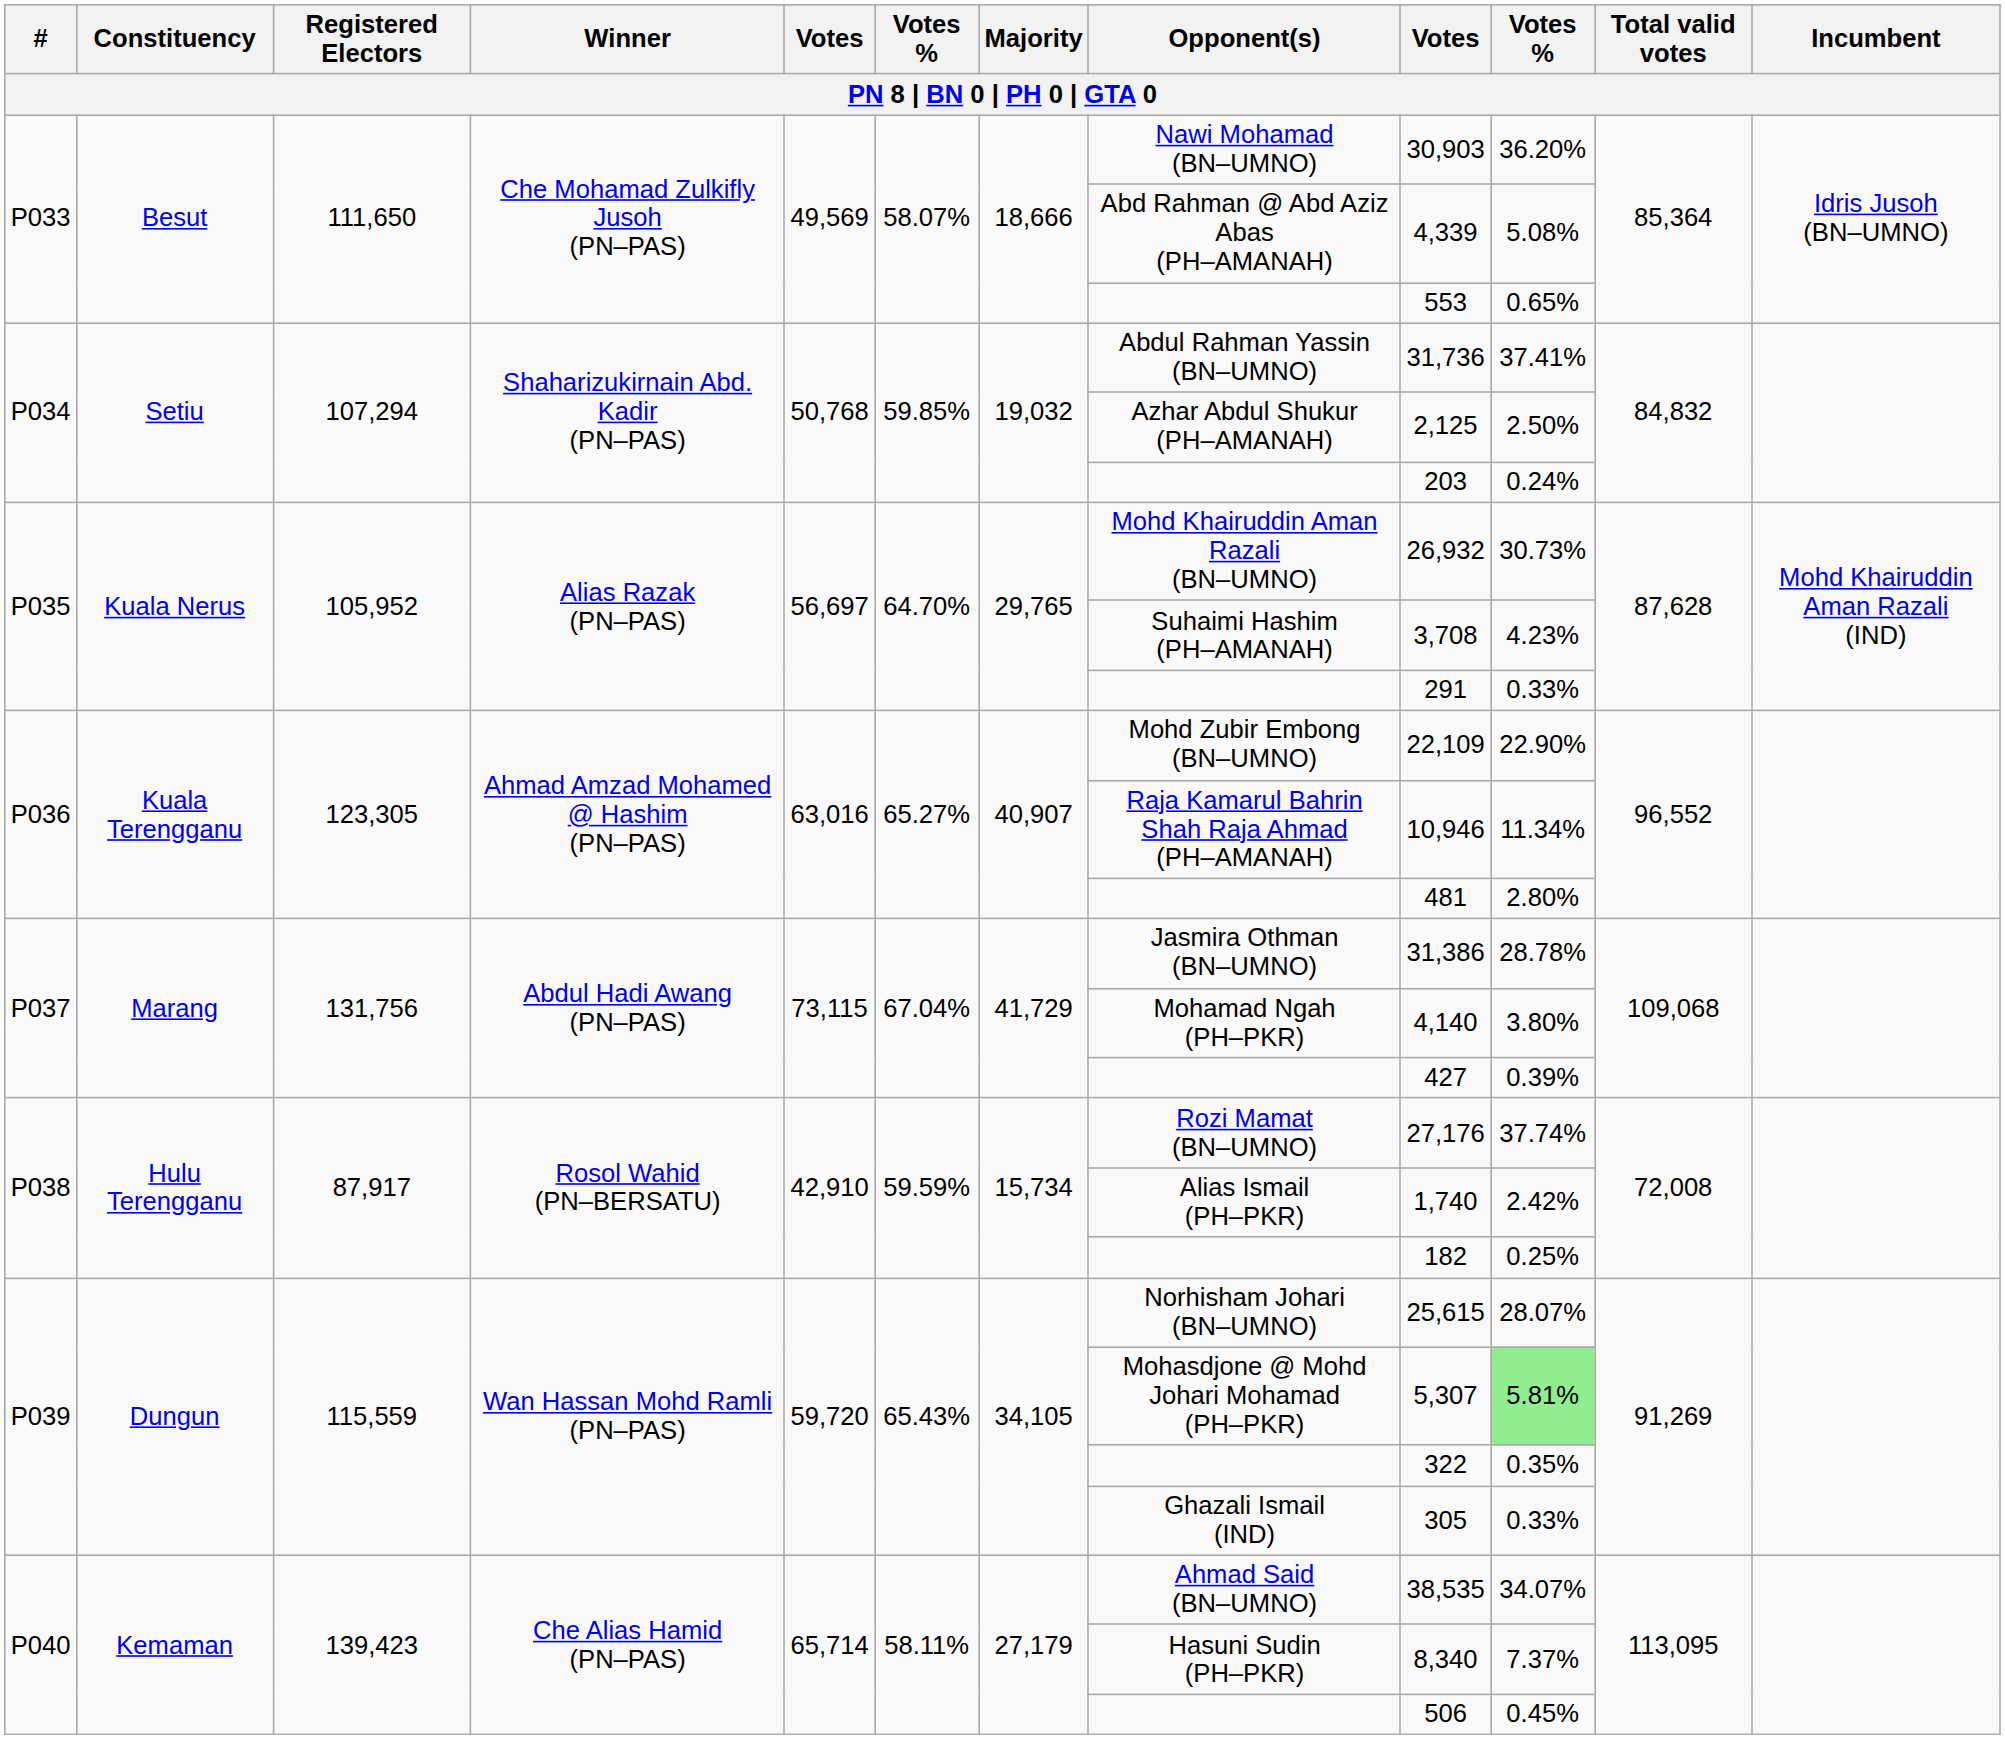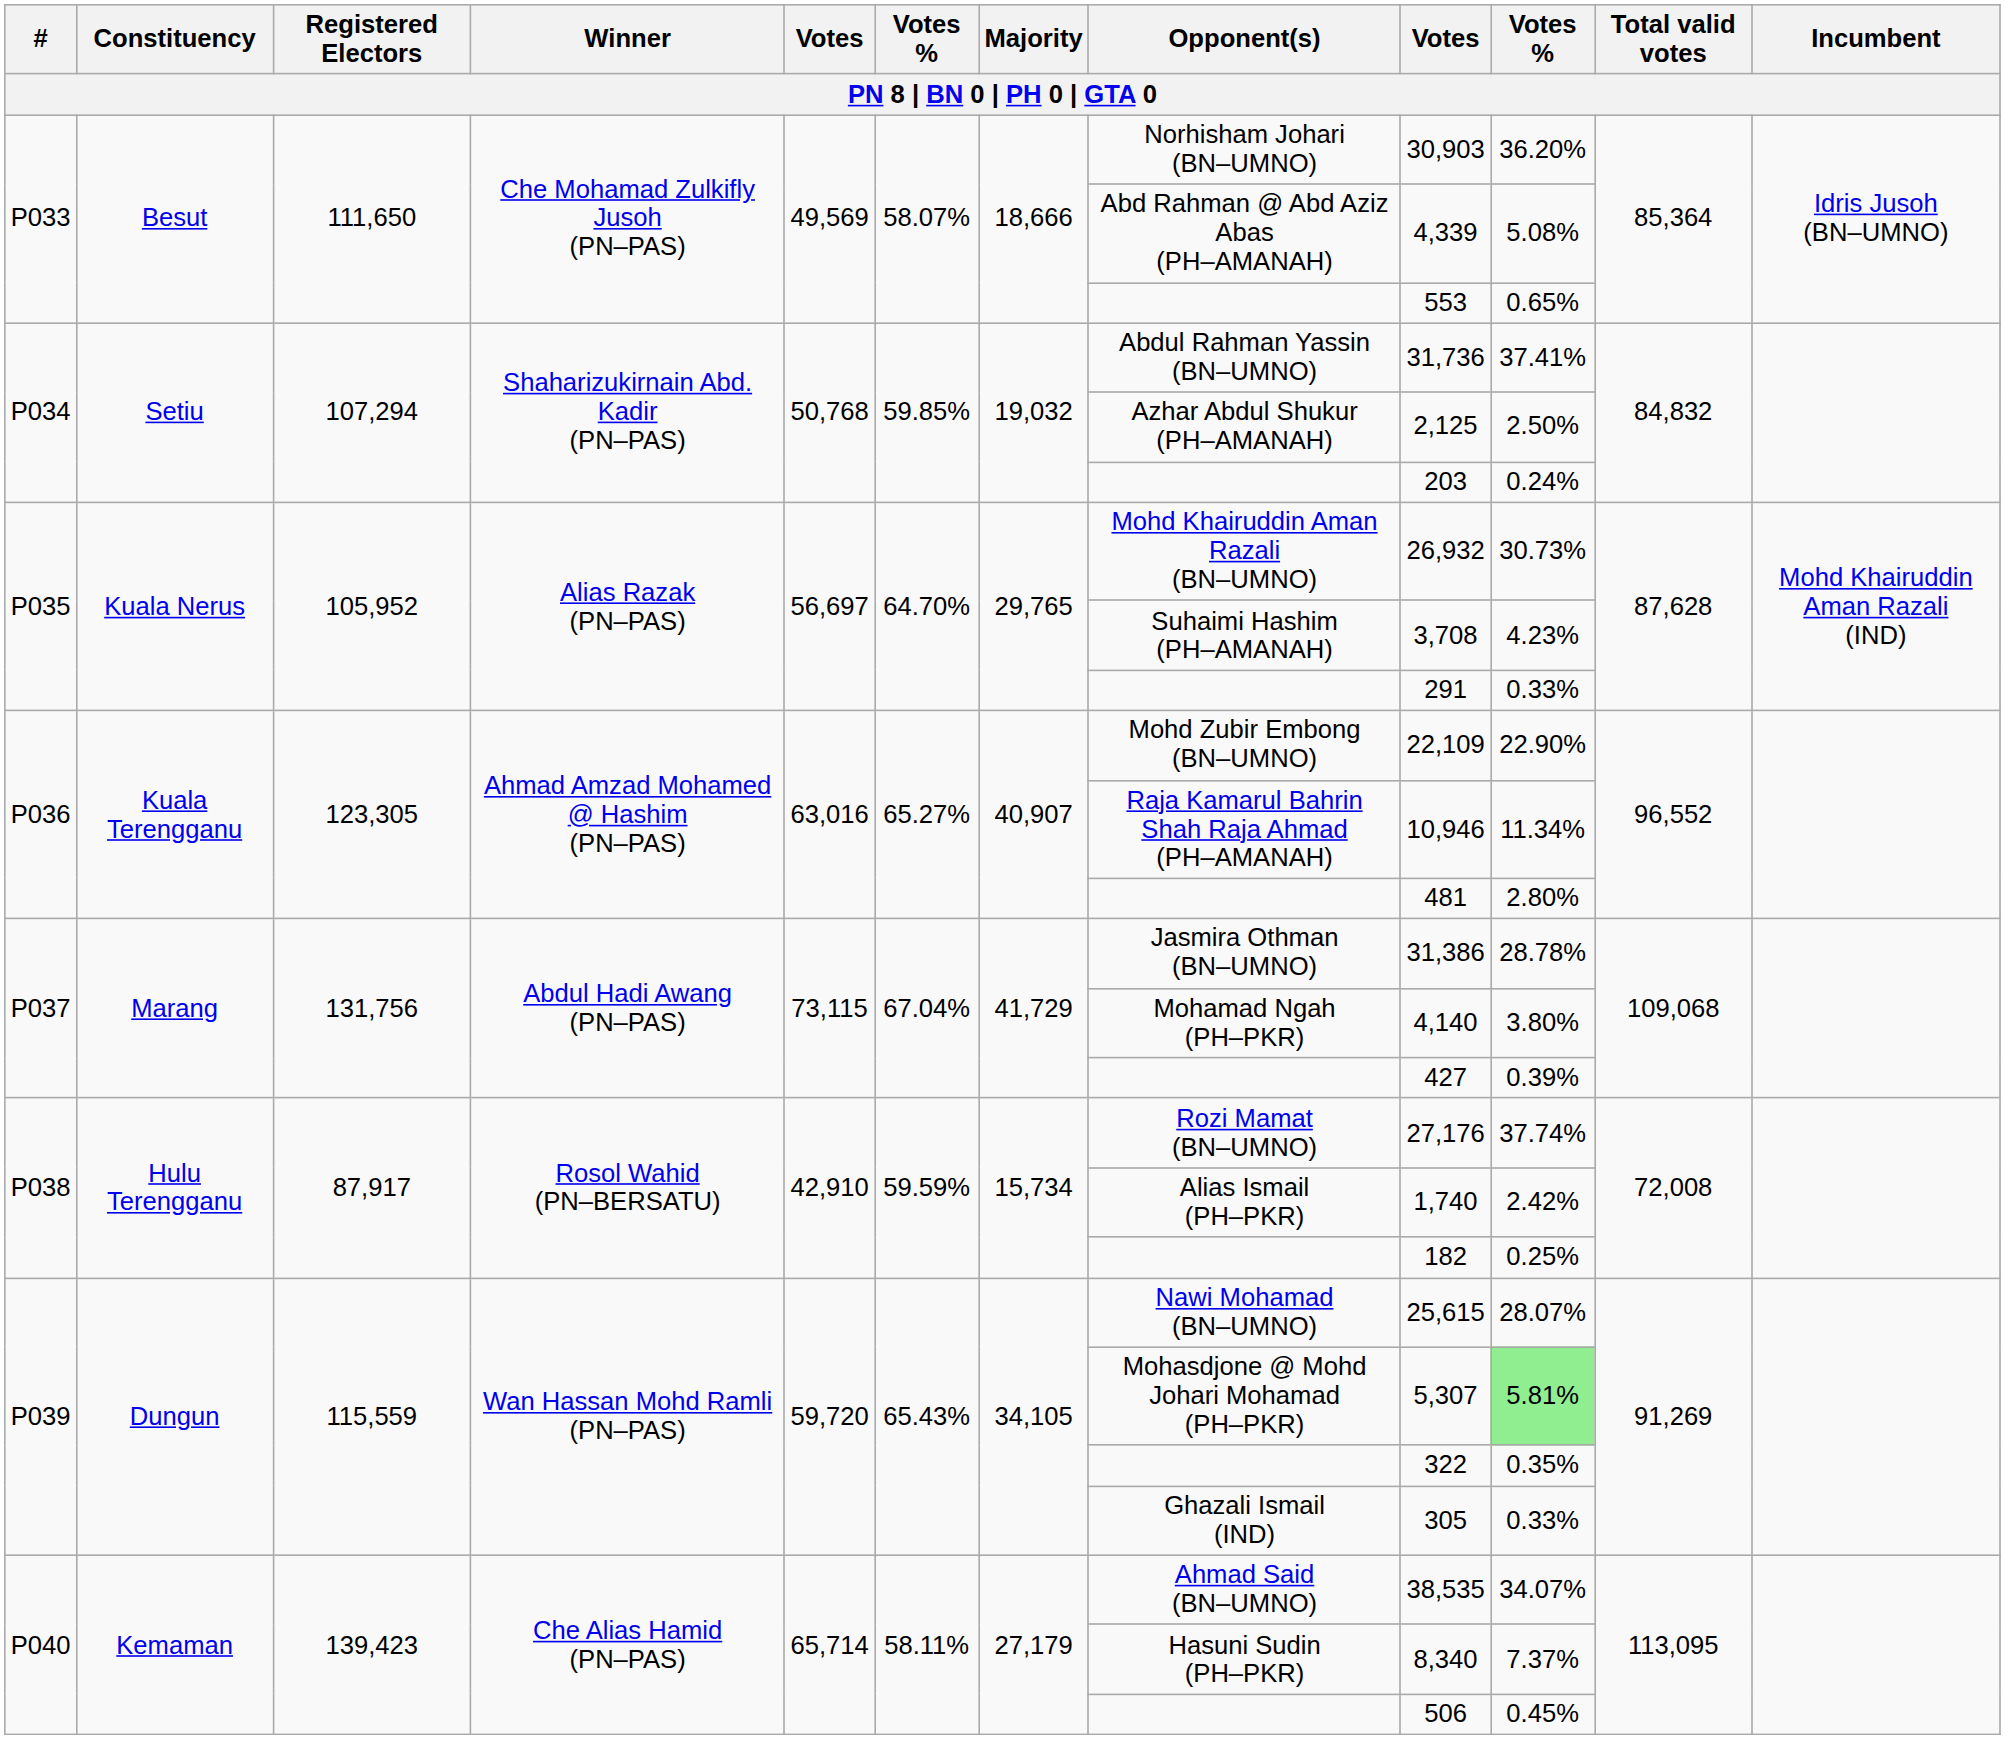(1245, 149) Nawi Mohamad (BN–UMNO) -> (1245, 149) Norhisham Johari (BN–UMNO)
(1245, 1312) Norhisham Johari (BN–UMNO) -> (1245, 1312) Nawi Mohamad (BN–UMNO)
